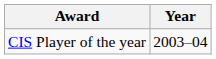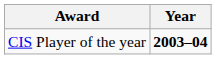(180, 41) normal -> (180, 41) bold
